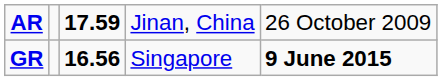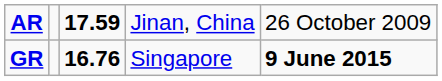(92, 58) 16.56 -> (92, 58) 16.76
